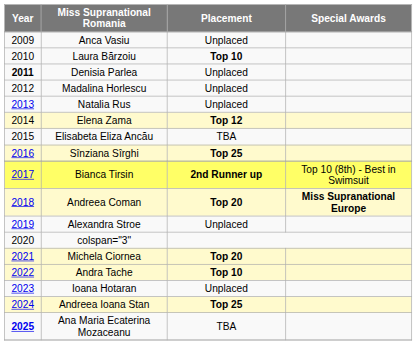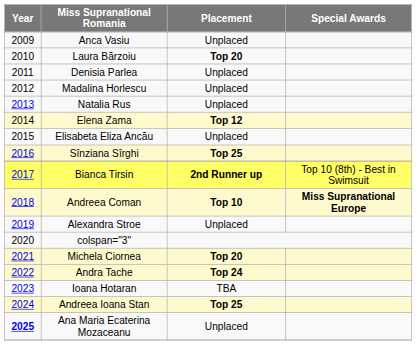(226, 56) Top 10 -> (226, 56) Top 20
(23, 72) bold -> (23, 72) normal
(226, 137) TBA -> (226, 137) Unplaced
(226, 202) Top 20 -> (226, 202) Top 10
(226, 272) Top 10 -> (226, 272) Top 24
(226, 289) Unplaced -> (226, 289) TBA
(226, 327) TBA -> (226, 327) Unplaced
